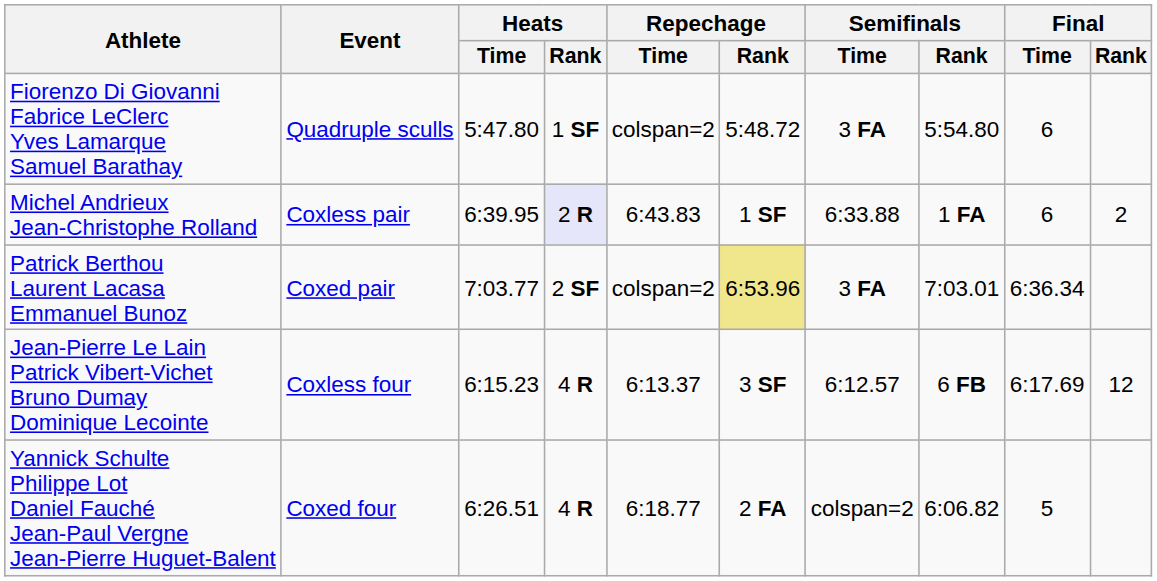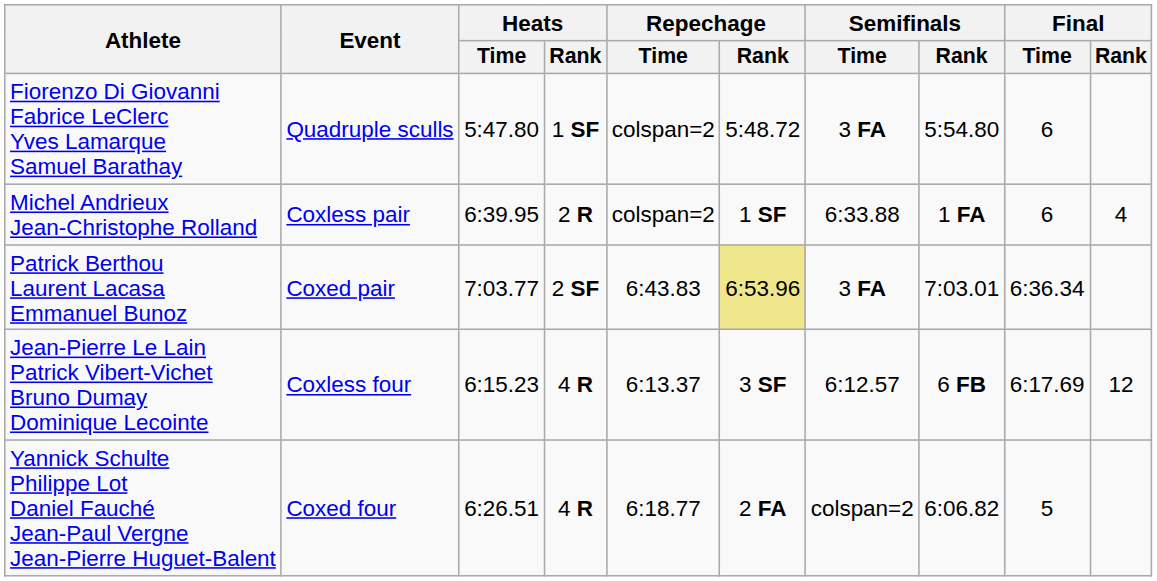(575, 215) lavender background -> (575, 215) no background
(663, 215) 6:43.83 -> (663, 215) colspan=2
(1121, 215) 2 -> (1121, 215) 4
(663, 288) colspan=2 -> (663, 288) 6:43.83
